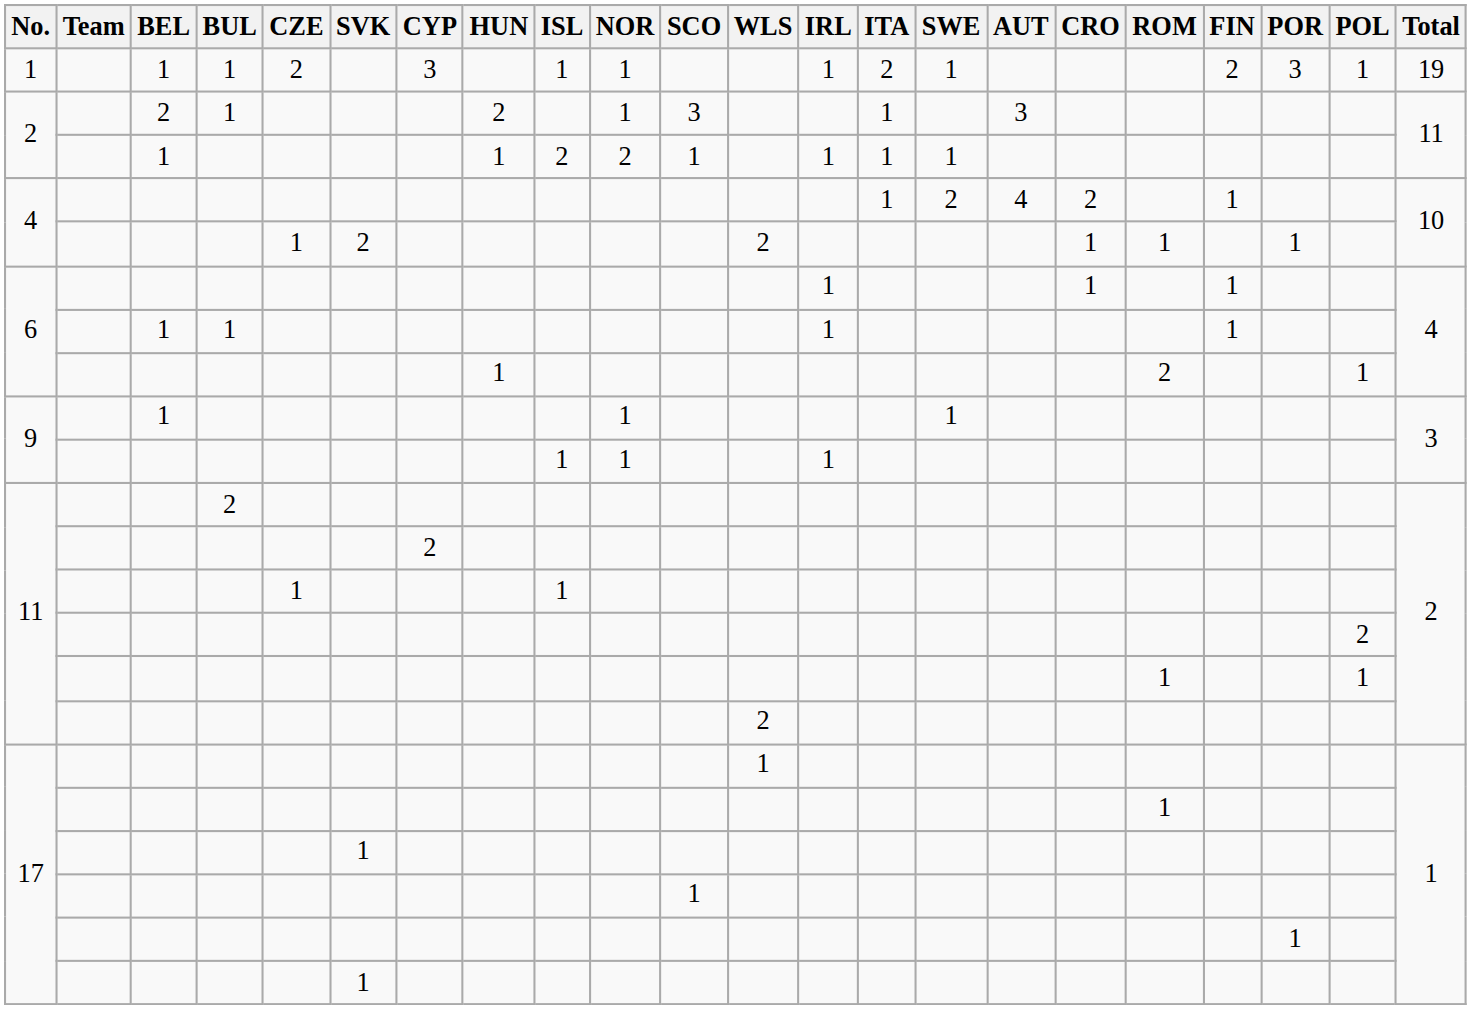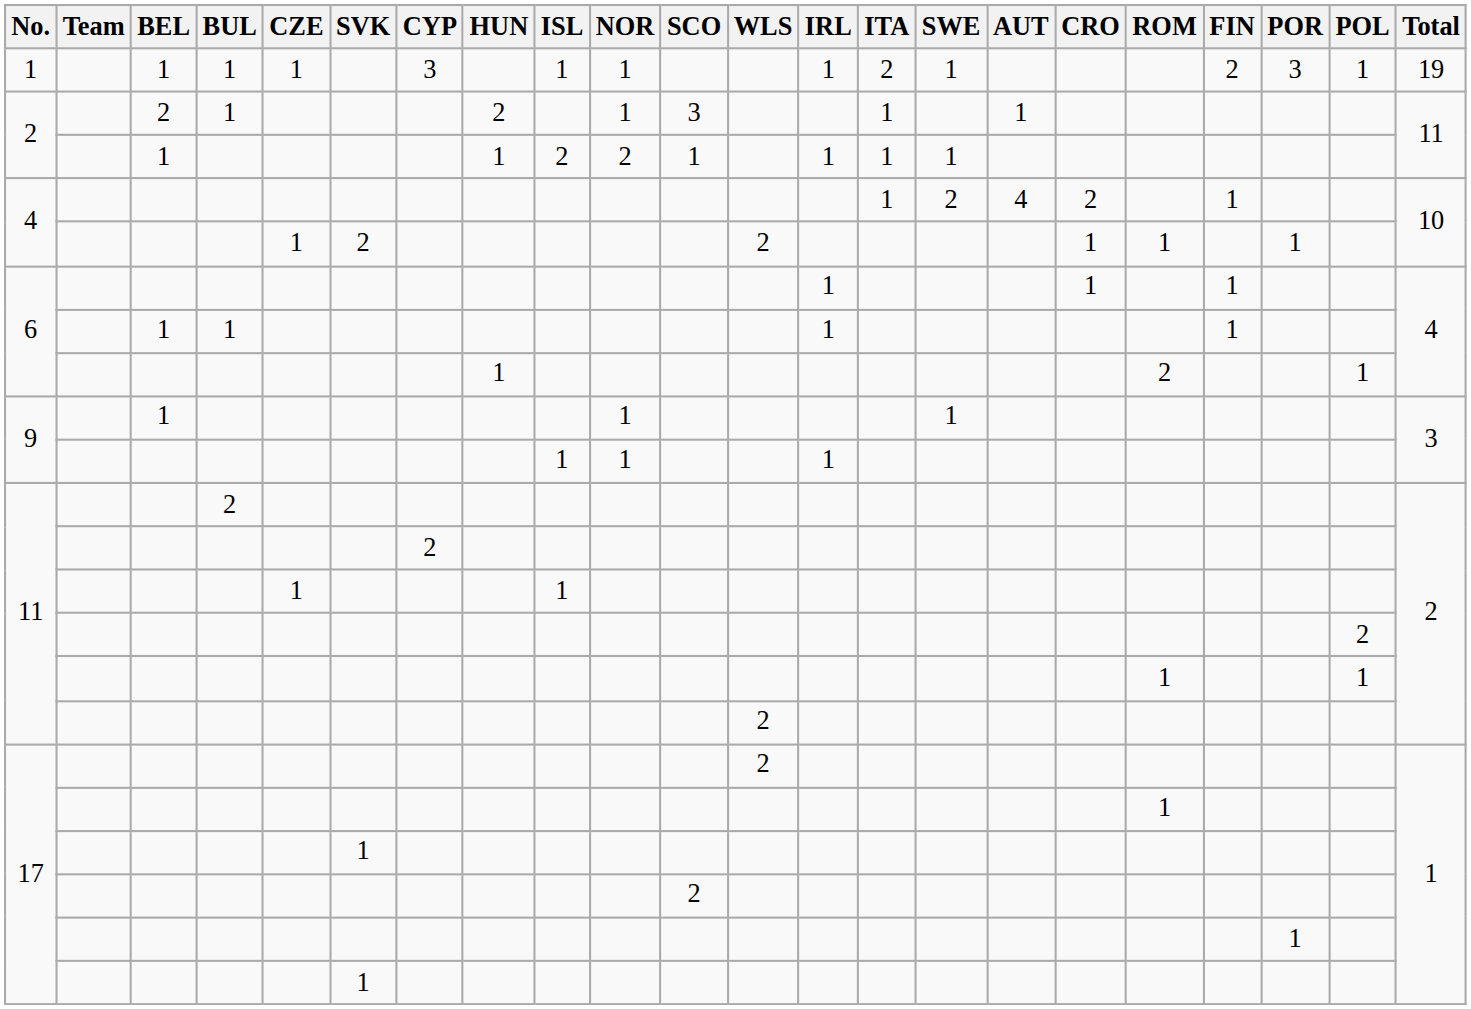(296, 69) 2 -> (296, 69) 1
(1021, 112) 3 -> (1021, 112) 1
(763, 764) 1 -> (763, 764) 2
(694, 895) 1 -> (694, 895) 2
